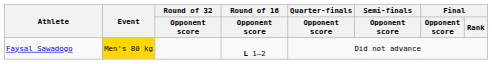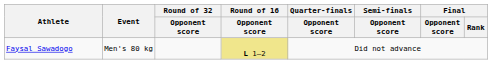(129, 48) gold background -> (129, 48) no background
(255, 53) no background -> (255, 53) khaki background
